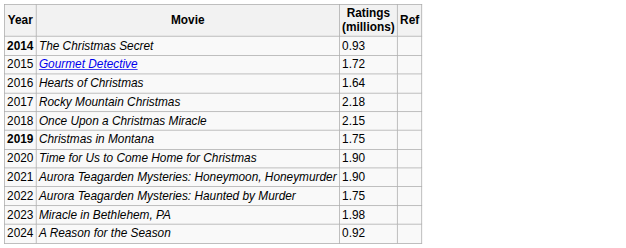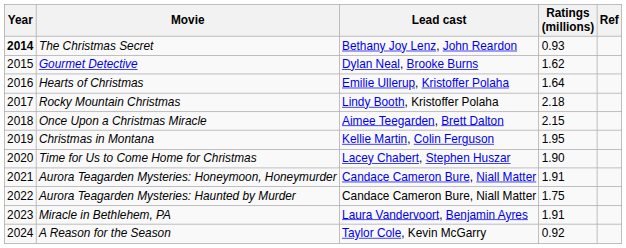+ column: (439, 20)
(354, 64) 1.72 -> (553, 64) 1.62
(20, 139) bold -> (20, 139) normal
(354, 139) 1.75 -> (553, 139) 1.95
(354, 177) 1.90 -> (553, 177) 1.91
(354, 214) 1.98 -> (553, 214) 1.91
